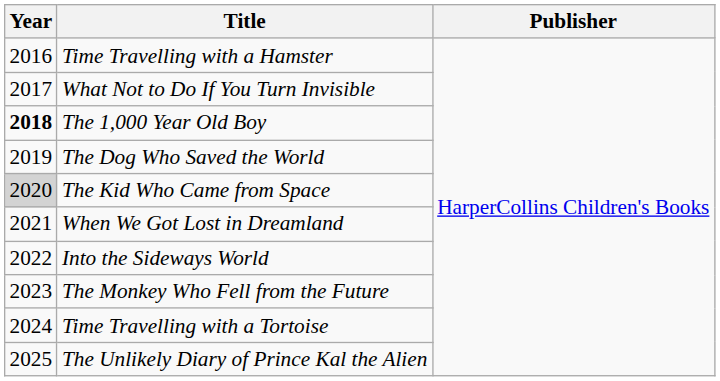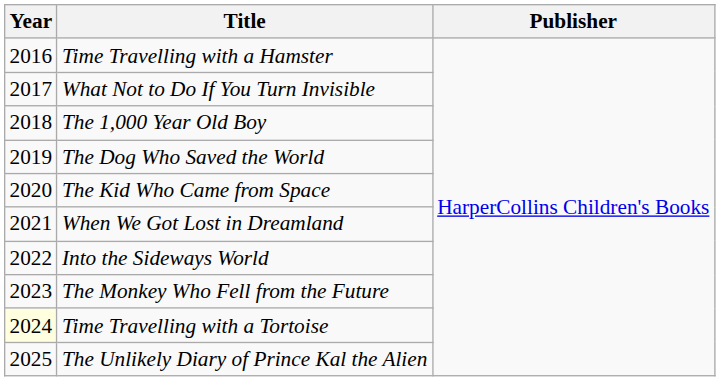(31, 122) bold -> (31, 122) normal
(31, 190) lightgrey background -> (31, 190) no background
(31, 325) no background -> (31, 325) lightyellow background
